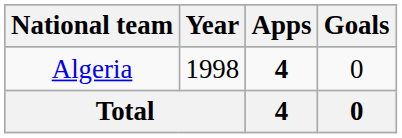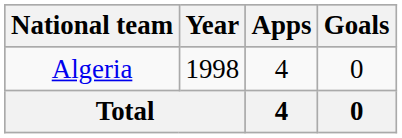(281, 68) bold -> (281, 68) normal
